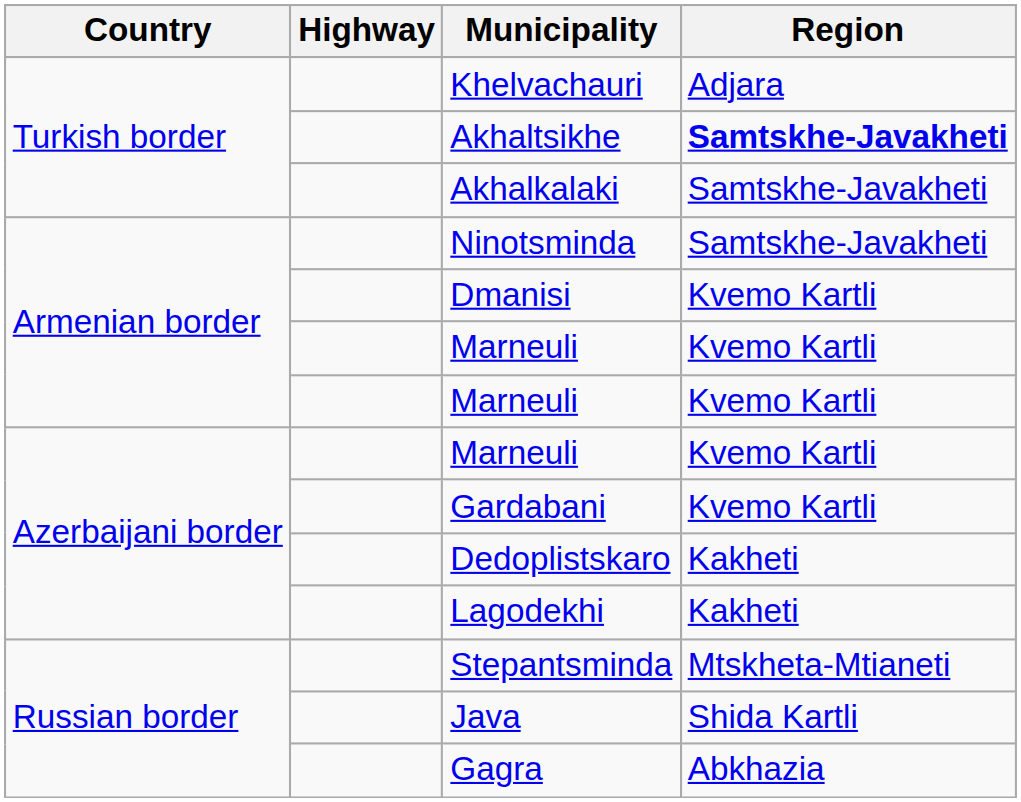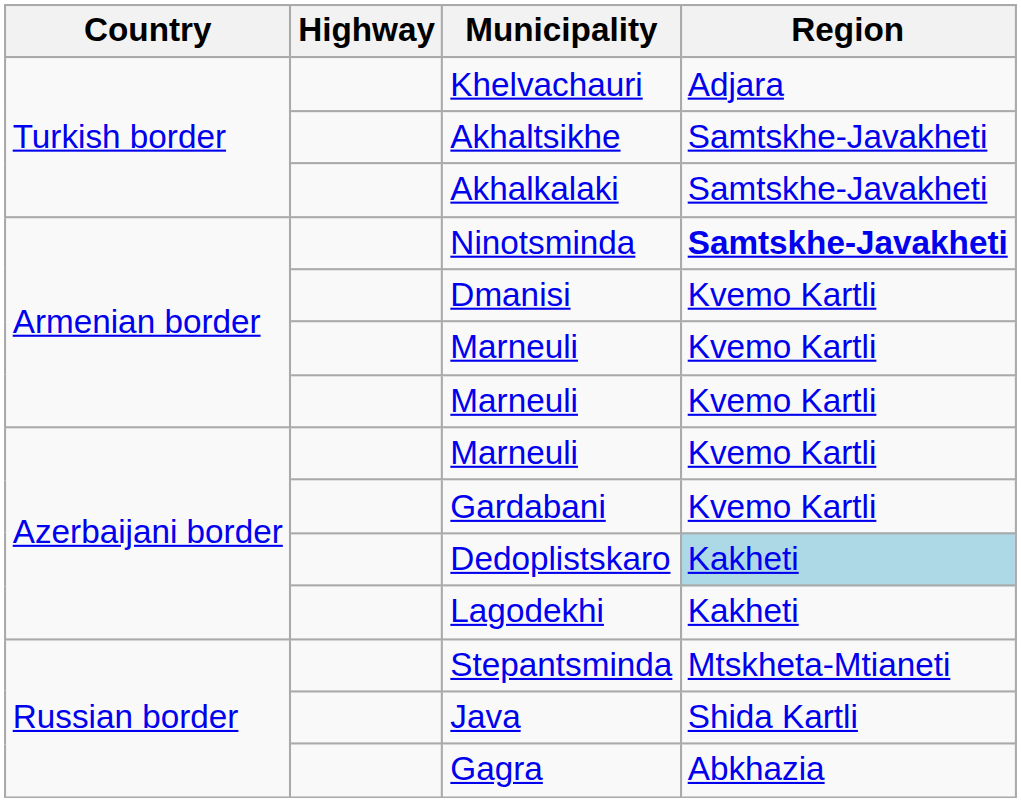(848, 136) bold -> (838, 136) normal
(838, 242) normal -> (848, 242) bold
(743, 558) no background -> (743, 558) lightblue background
